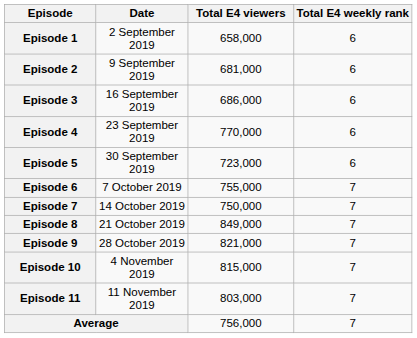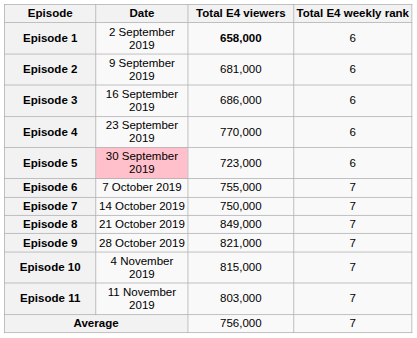(241, 38) normal -> (241, 38) bold
(142, 163) no background -> (142, 163) pink background
